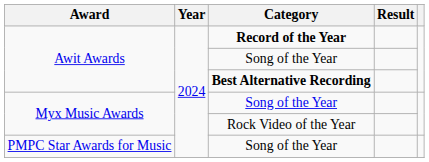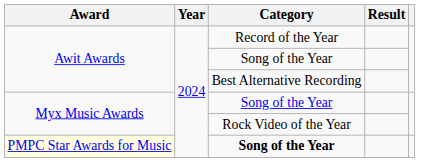(291, 37) bold -> (287, 37) normal
(291, 80) bold -> (287, 80) normal
(90, 146) no background -> (90, 146) lightyellow background
(291, 146) normal -> (287, 146) bold
